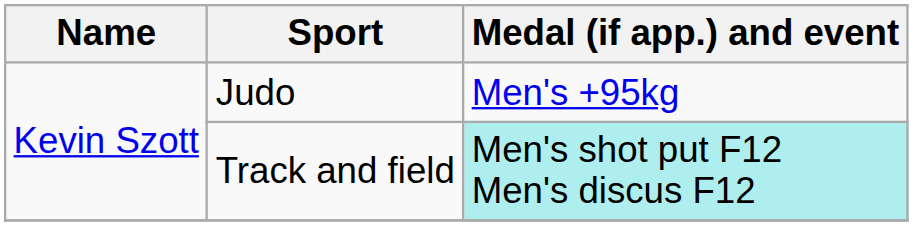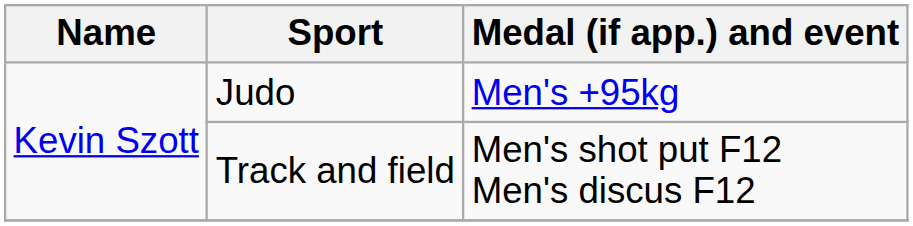(627, 170) paleturquoise background -> (627, 170) no background
